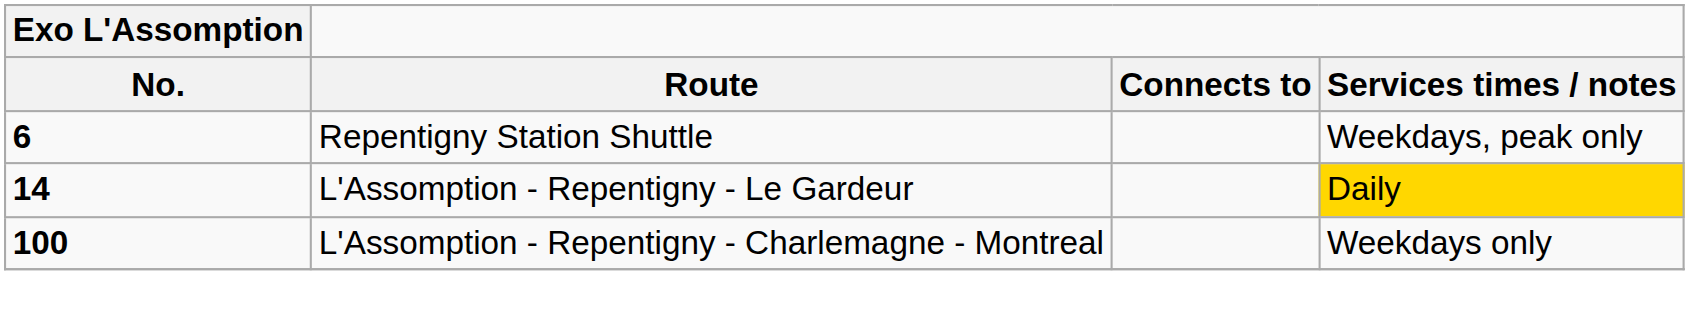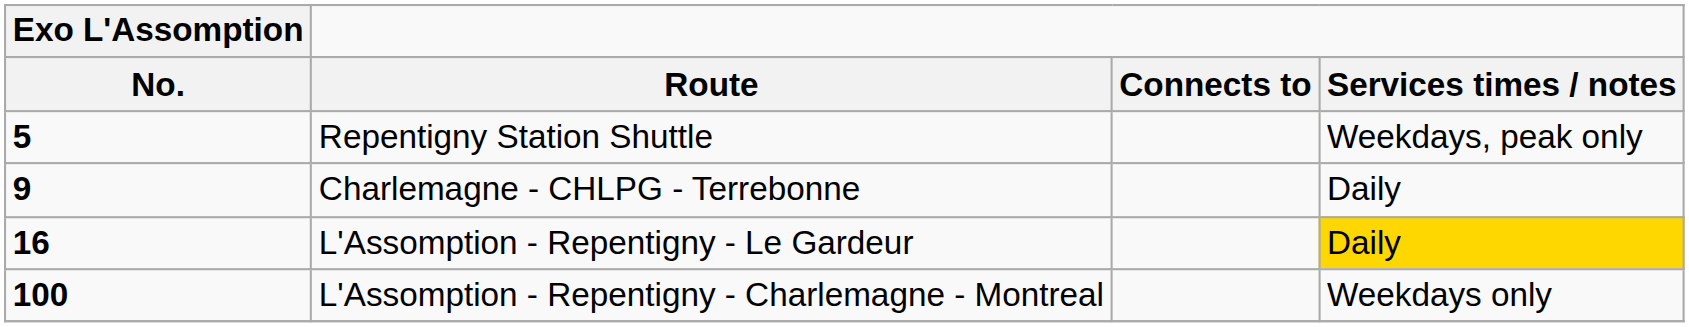(22, 136) 6 -> (22, 136) 5
+ row: (590, 189)
(31, 189) 14 -> (31, 242) 16
